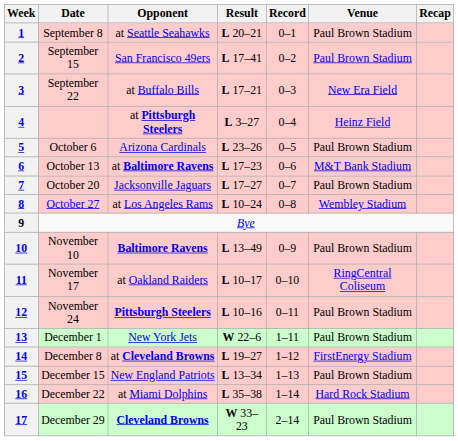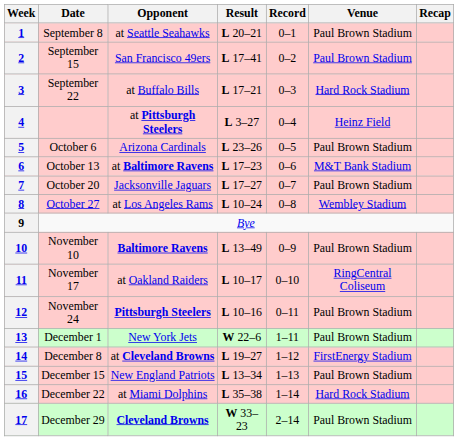(363, 90) New Era Field -> (363, 90) Hard Rock Stadium
